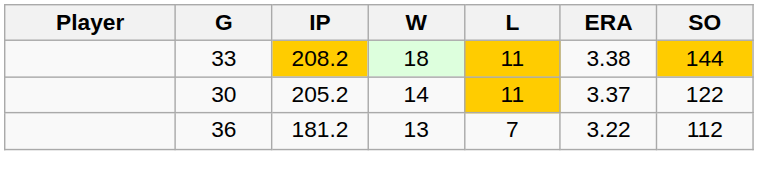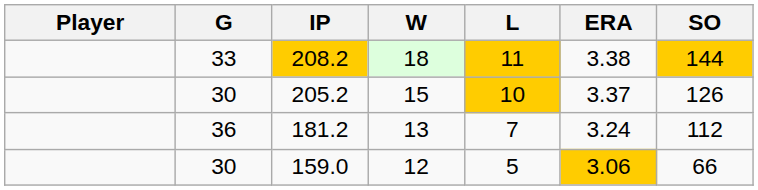(416, 94) 14 -> (416, 94) 15
(512, 94) 11 -> (512, 94) 10
(705, 94) 122 -> (705, 94) 126
(609, 130) 3.22 -> (609, 130) 3.24
+ row: (320, 166)
